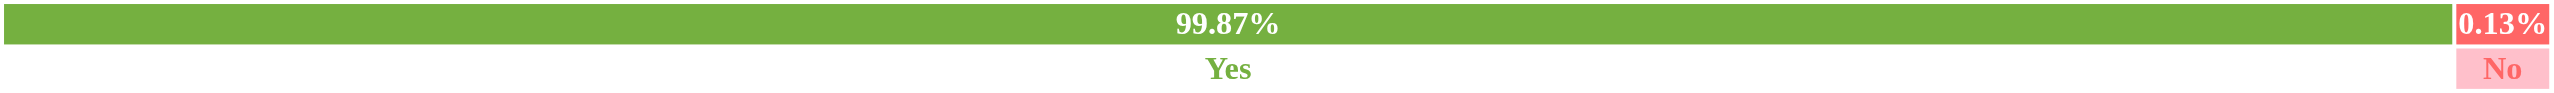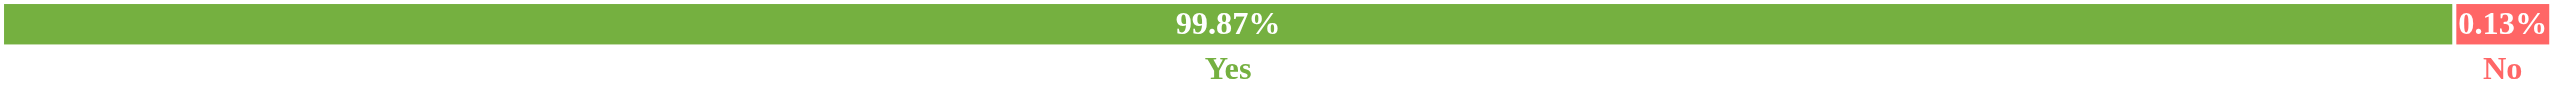(2503, 68) pink background -> (2503, 68) no background
